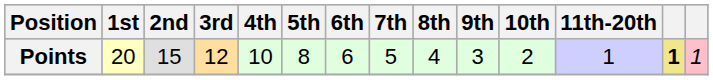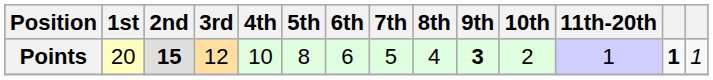(169, 56) normal -> (169, 56) bold
(478, 56) normal -> (478, 56) bold
(674, 56) khaki background -> (674, 56) no background
(696, 56) pink background -> (696, 56) no background
